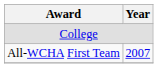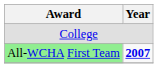(63, 53) no background -> (63, 53) lightgreen background
(138, 53) normal -> (138, 53) bold
